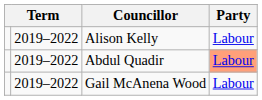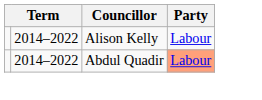(46, 38) 2019–2022 -> (46, 38) 2014–2022
(46, 60) 2019–2022 -> (46, 60) 2014–2022
- row: (146, 83)
